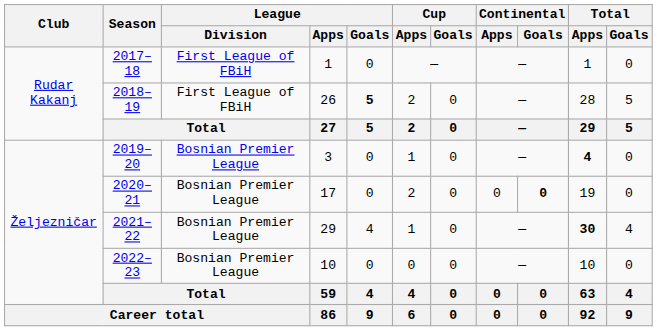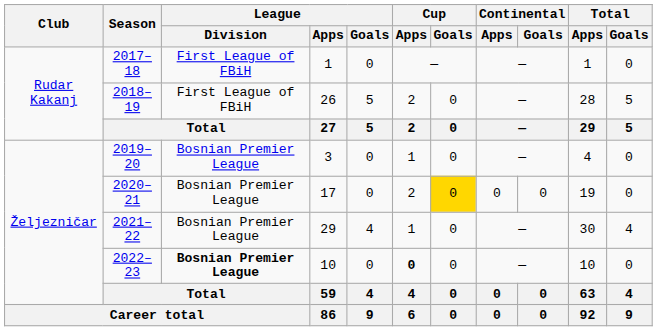(370, 101) bold -> (370, 101) normal
(587, 158) bold -> (587, 158) normal
(453, 194) no background -> (453, 194) gold background
(543, 194) bold -> (543, 194) normal
(587, 230) bold -> (587, 230) normal
(236, 266) normal -> (236, 266) bold
(411, 266) normal -> (411, 266) bold
